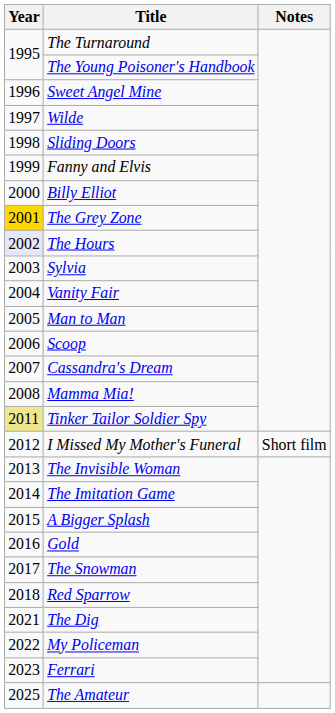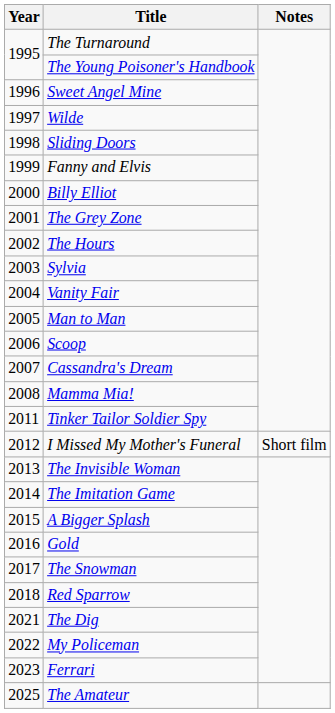(24, 218) gold background -> (24, 218) no background
(24, 243) lavender background -> (24, 243) no background
(24, 419) khaki background -> (24, 419) no background
